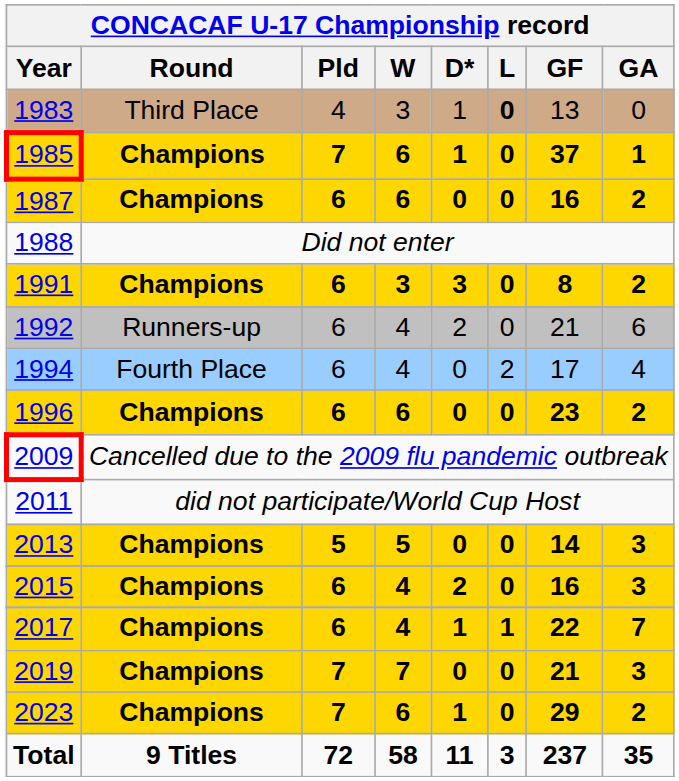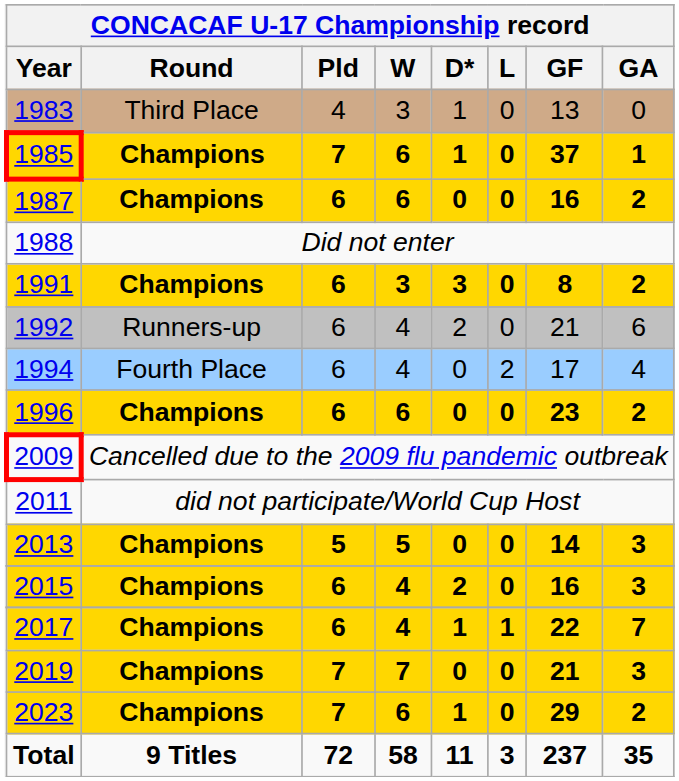(507, 110) bold -> (507, 110) normal
